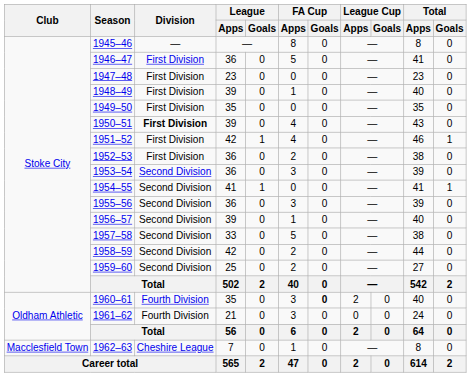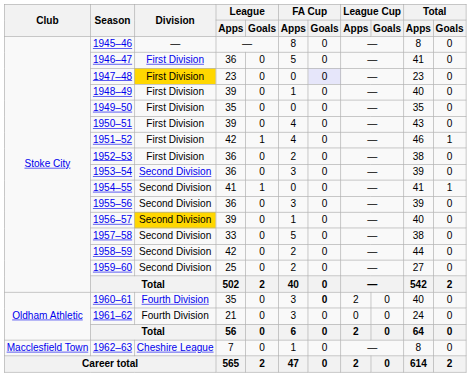(175, 76) no background -> (175, 76) gold background
(325, 76) no background -> (325, 76) lavender background
(175, 124) bold -> (175, 124) normal
(175, 220) no background -> (175, 220) gold background
